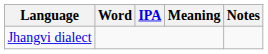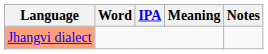(50, 37) no background -> (50, 37) lightsalmon background
